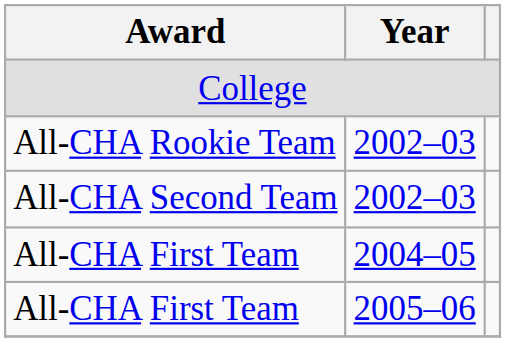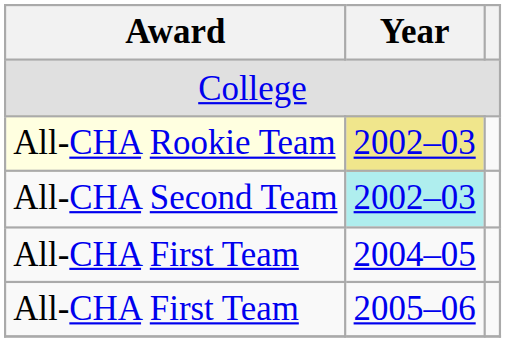(174, 142) no background -> (174, 142) lightyellow background
(415, 142) no background -> (415, 142) khaki background
(415, 198) no background -> (415, 198) paleturquoise background
